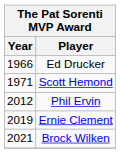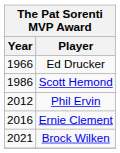(20, 83) 1971 -> (20, 83) 1986
(20, 120) 2019 -> (20, 120) 2016
